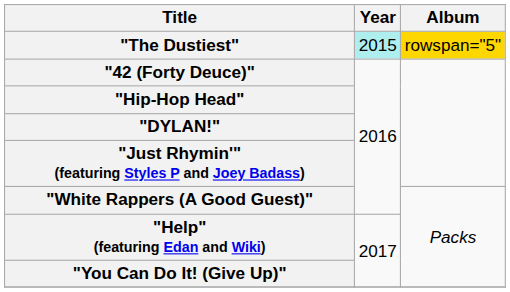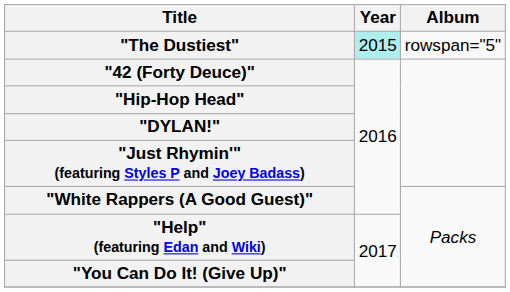(453, 45) gold background -> (453, 45) no background
